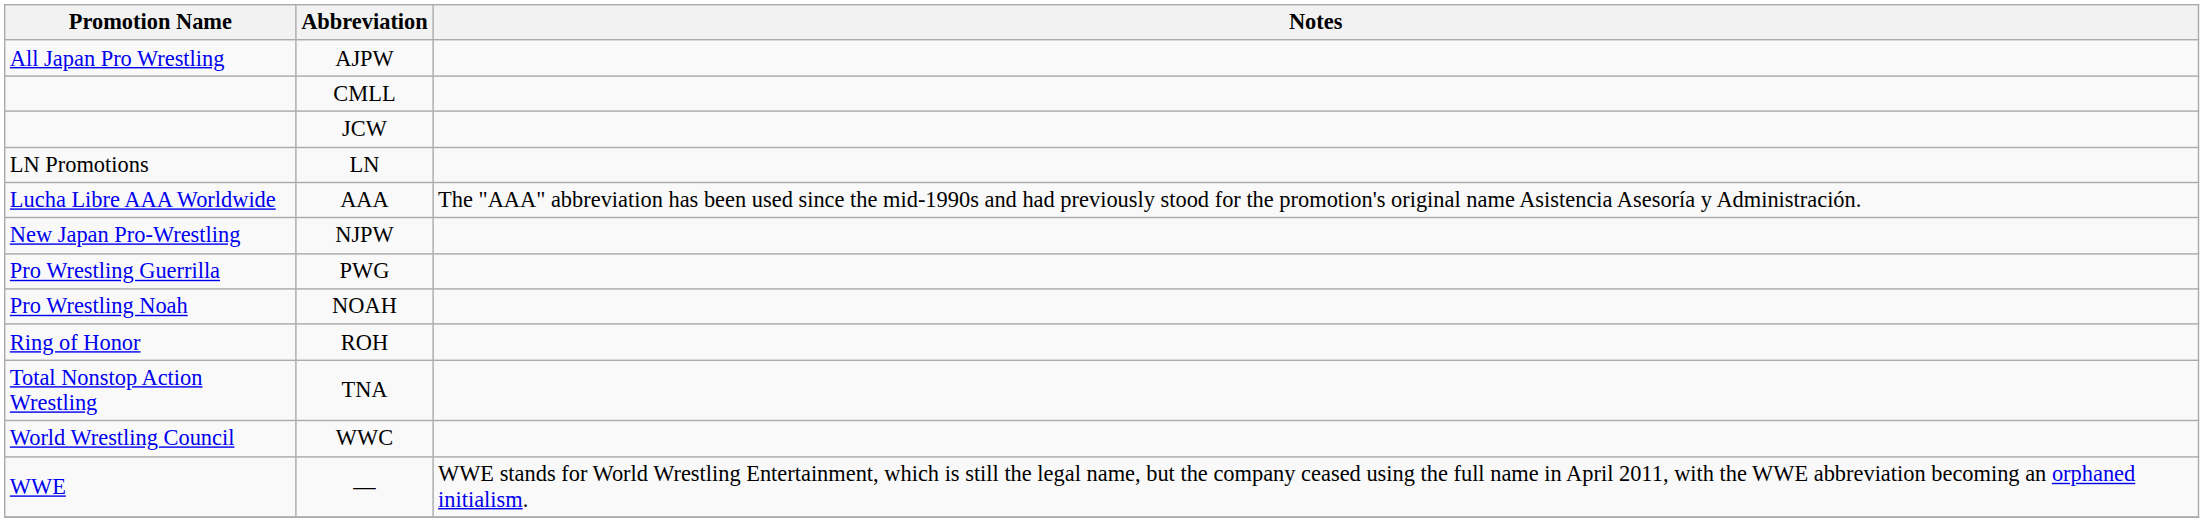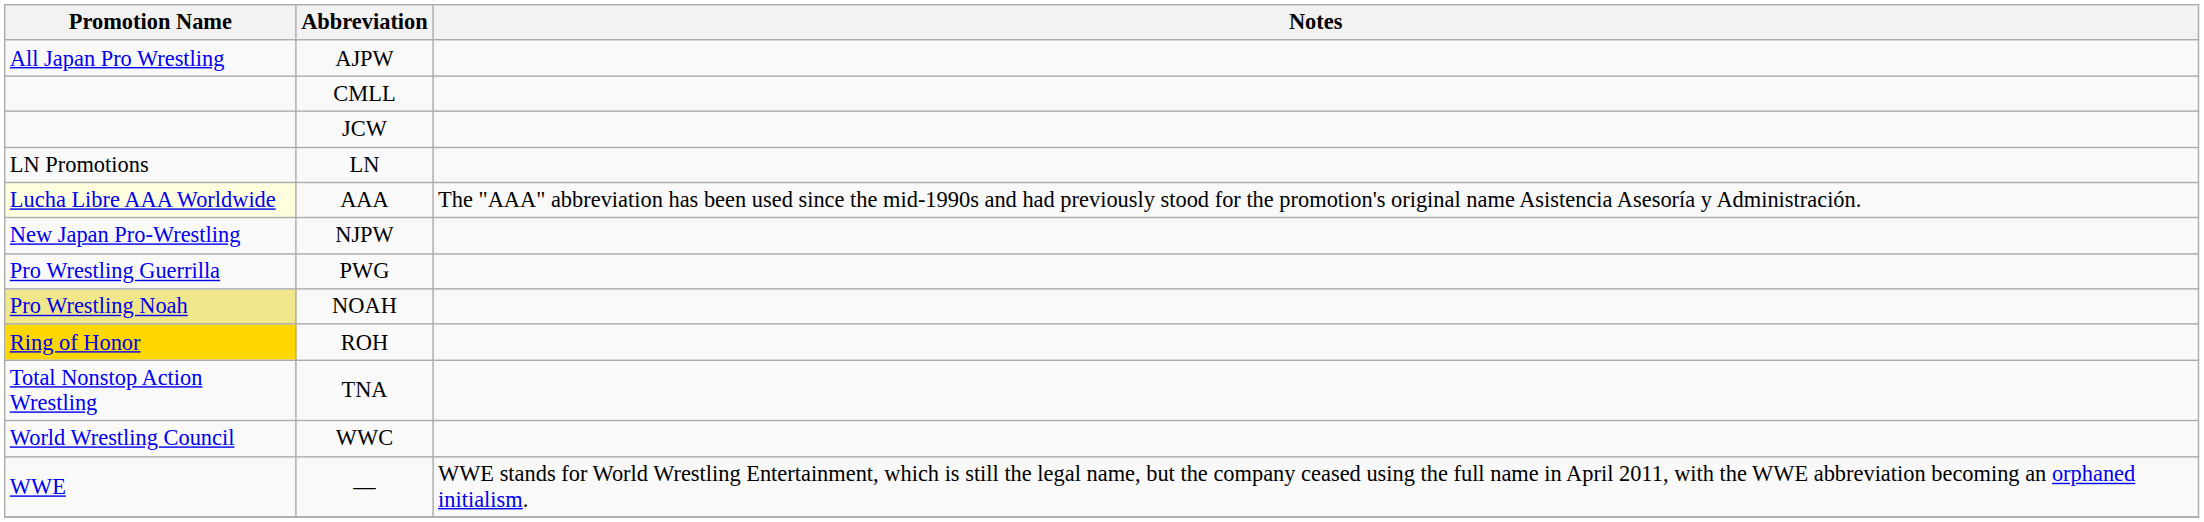(143, 199) no background -> (143, 199) lightyellow background
(99, 306) no background -> (99, 306) khaki background
(75, 341) no background -> (75, 341) gold background
